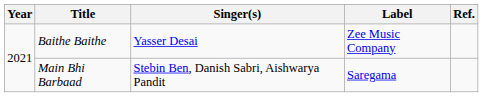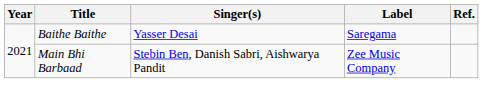(374, 41) Zee Music Company -> (372, 34) Saregama
(372, 75) Saregama -> (374, 61) Zee Music Company
